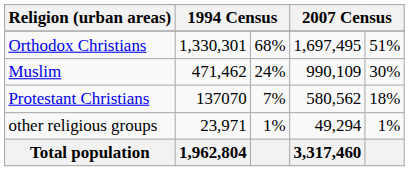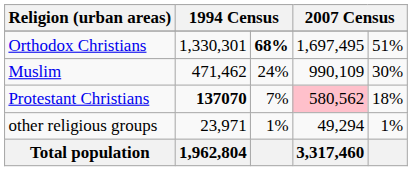(270, 44) normal -> (272, 44) bold
(221, 98) normal -> (221, 98) bold
(334, 98) no background -> (337, 98) pink background
